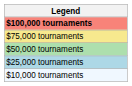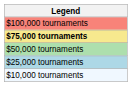(49, 23) bold -> (47, 23) normal
(45, 36) normal -> (47, 36) bold
